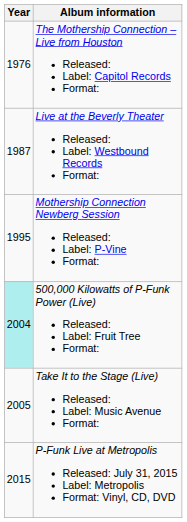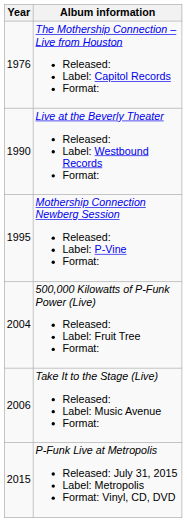(19, 151) 1987 -> (19, 151) 1990
(19, 324) paleturquoise background -> (19, 324) no background
(19, 405) 2005 -> (19, 405) 2006
